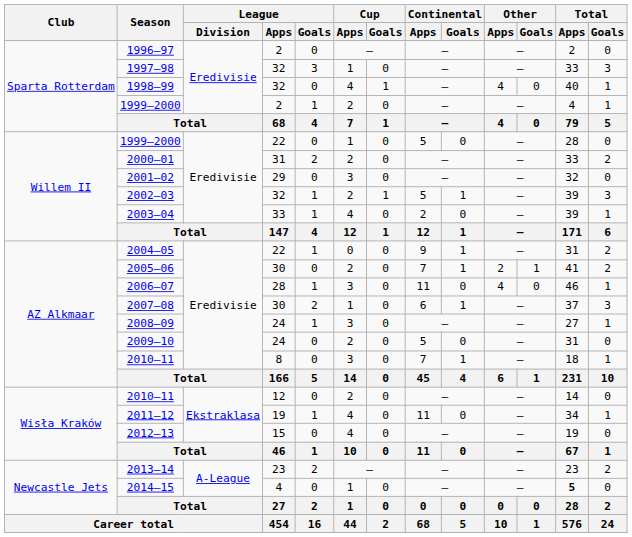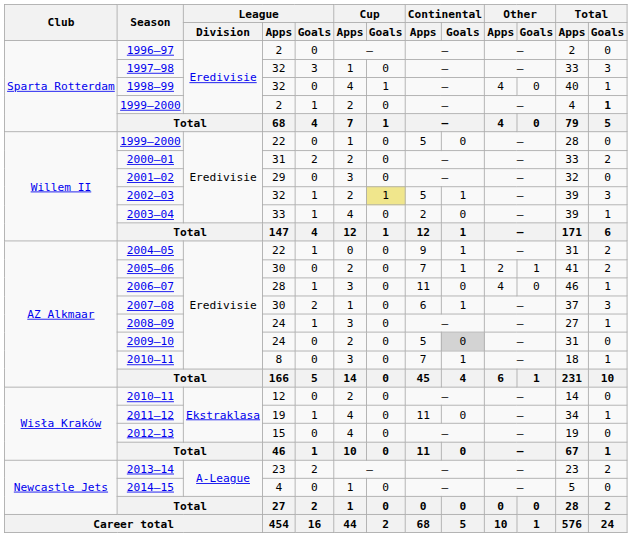(608, 105) normal -> (608, 105) bold
(386, 196) no background -> (386, 196) khaki background
(463, 342) no background -> (463, 342) lightgrey background
(572, 487) bold -> (572, 487) normal
